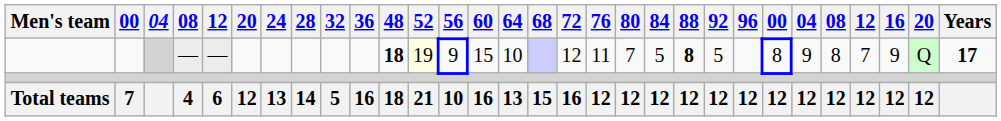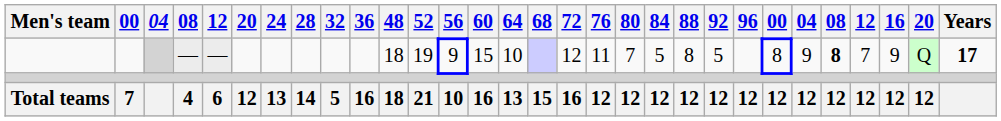(394, 55) bold -> (394, 55) normal
(423, 55) lightyellow background -> (423, 55) no background
(689, 55) bold -> (689, 55) normal
(836, 55) normal -> (836, 55) bold
